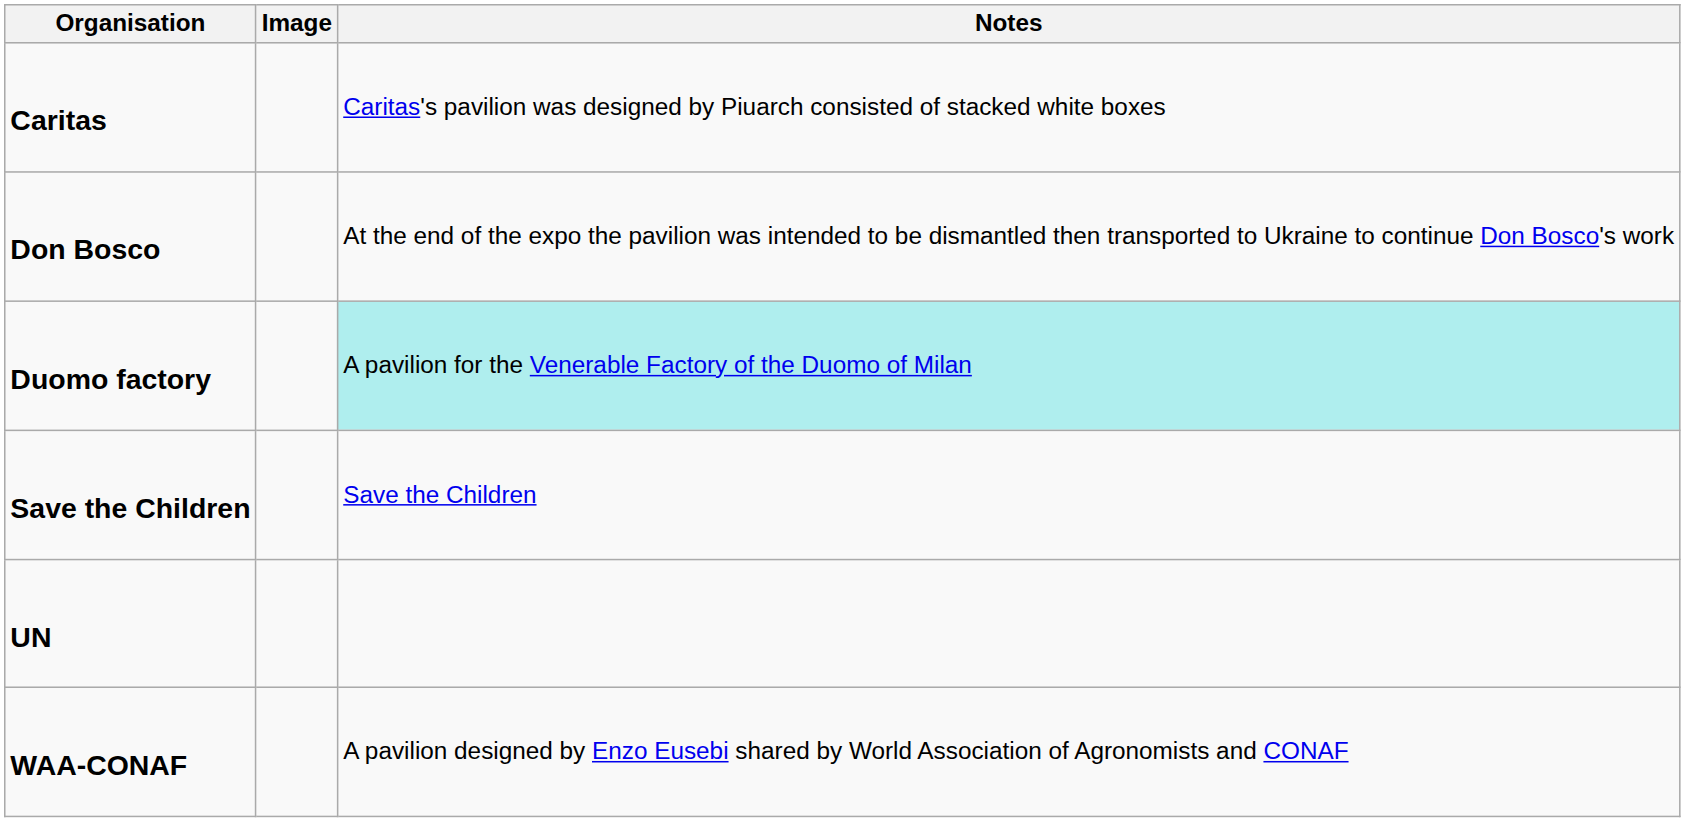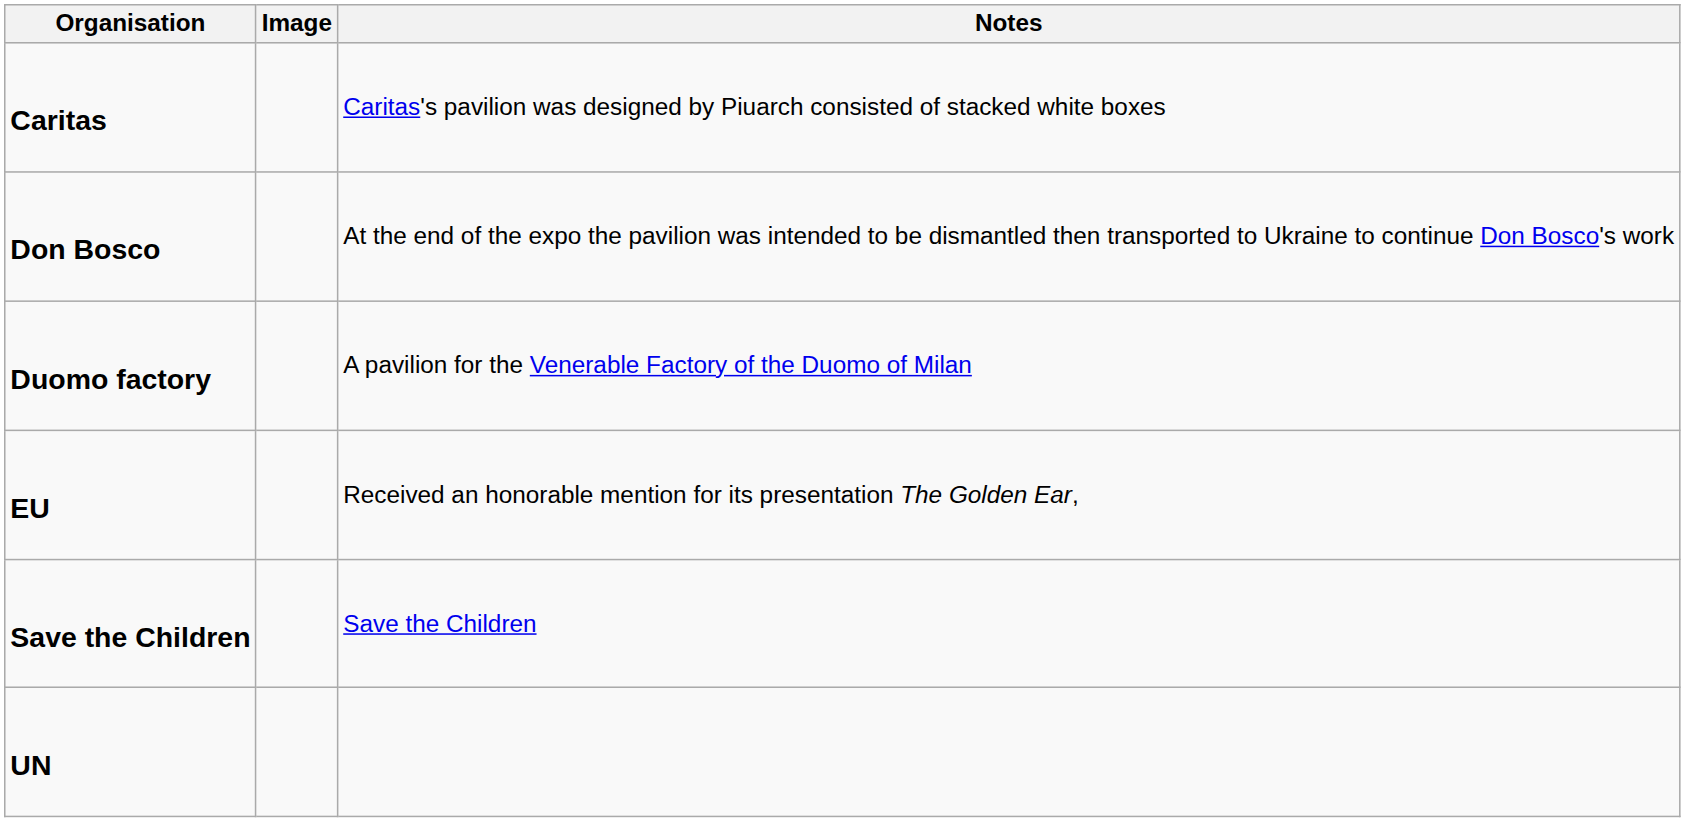(658, 365) paleturquoise background -> (658, 365) no background
+ row: (130, 508)
- row: (130, 766)
